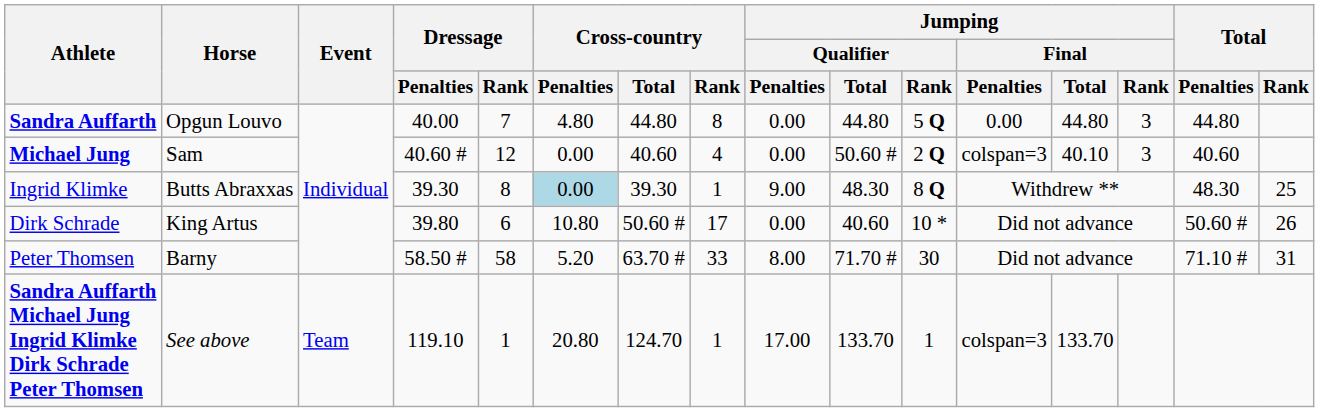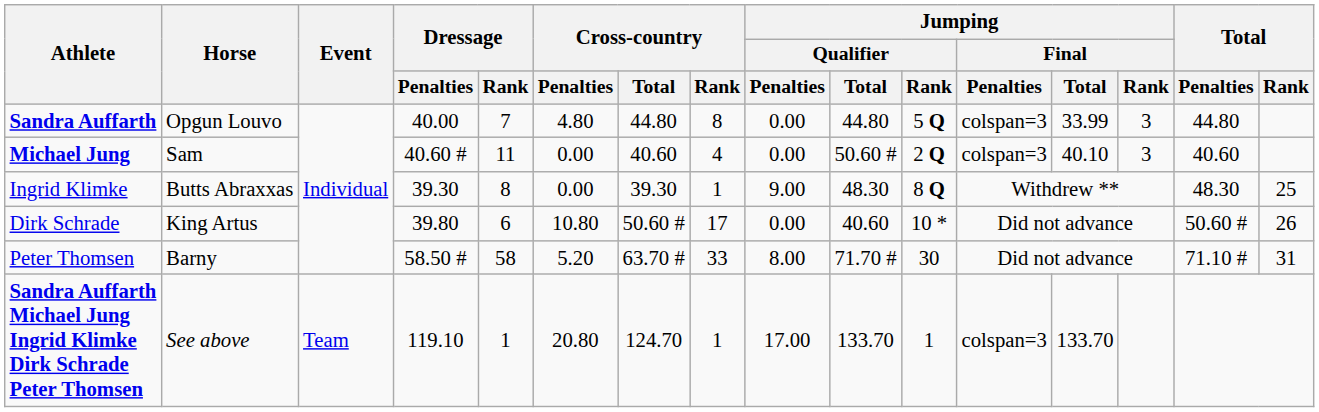(1004, 120) 0.00 -> (1004, 120) colspan=3
(1085, 120) 44.80 -> (1085, 120) 33.99
(505, 155) 12 -> (505, 155) 11
(575, 189) lightblue background -> (575, 189) no background
